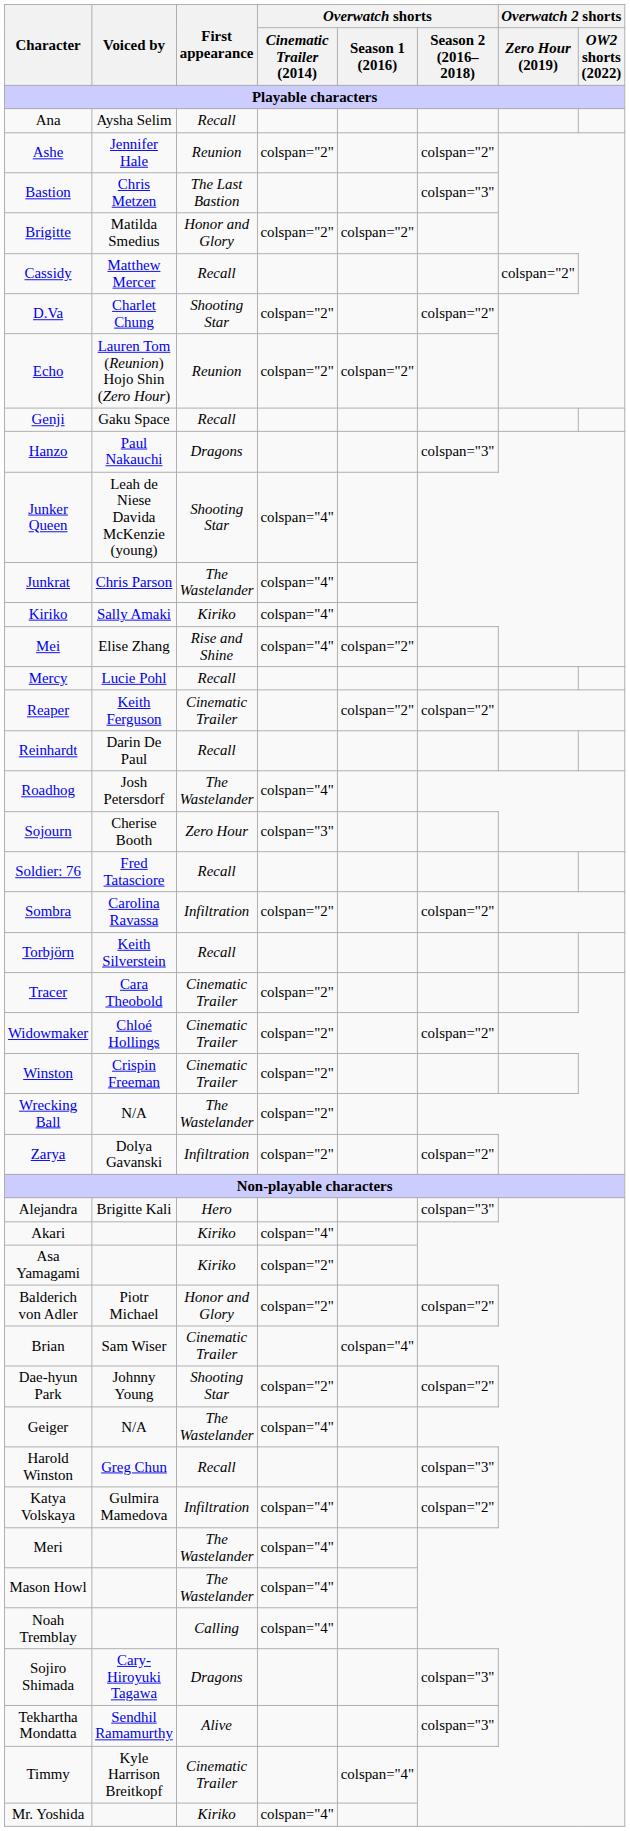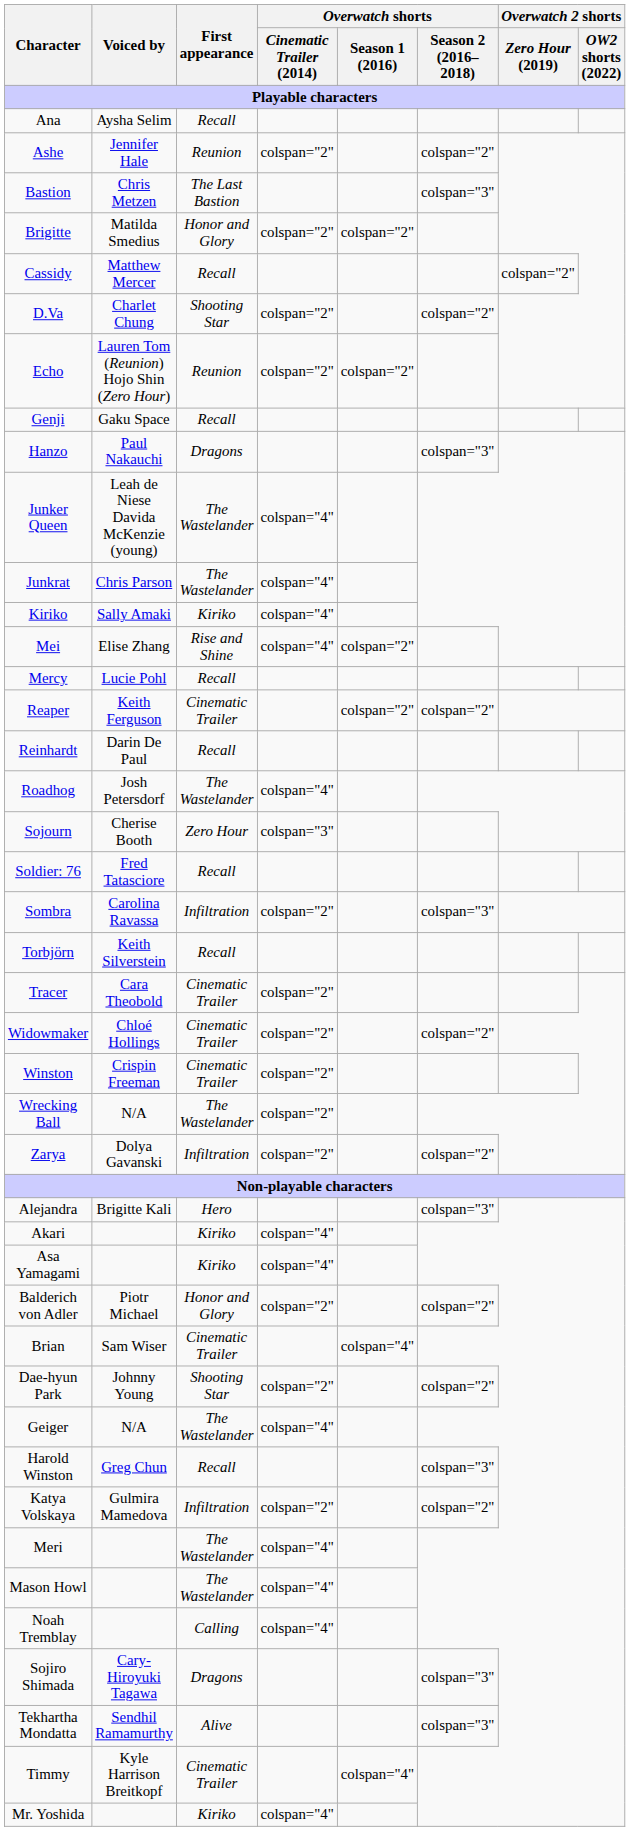(217, 517) Shooting Star -> (217, 517) The Wastelander
(458, 912) colspan="2" -> (458, 912) colspan="3"
(297, 1265) colspan="2" -> (297, 1265) colspan="4"
(297, 1507) colspan="4" -> (297, 1507) colspan="2"
